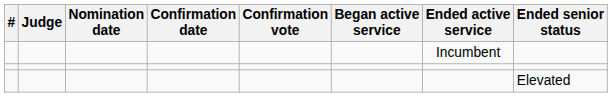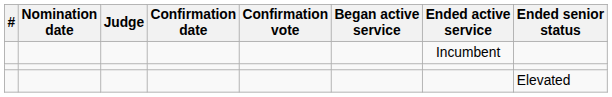columns swapped: (42, 23) <-> (106, 23)
